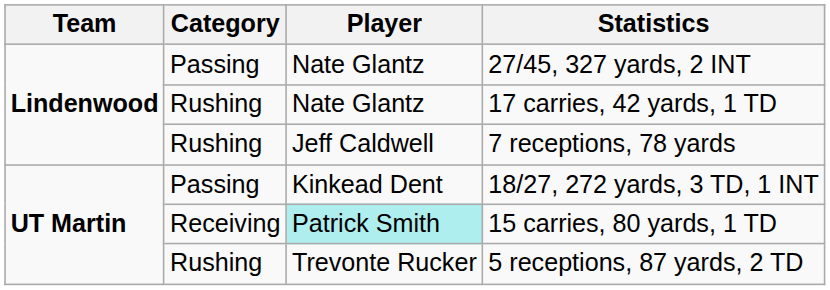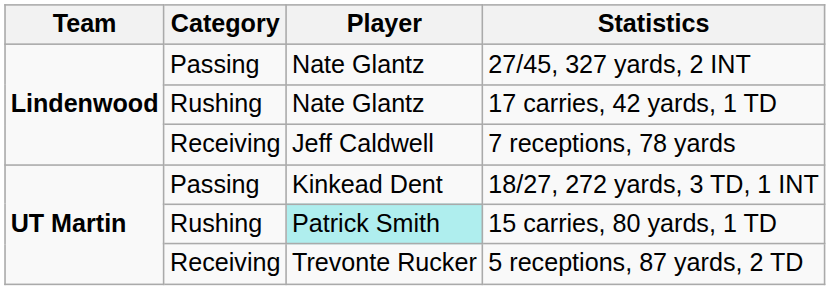(216, 144) Rushing -> (225, 144) Receiving
(225, 223) Receiving -> (216, 223) Rushing
(216, 263) Rushing -> (225, 263) Receiving
